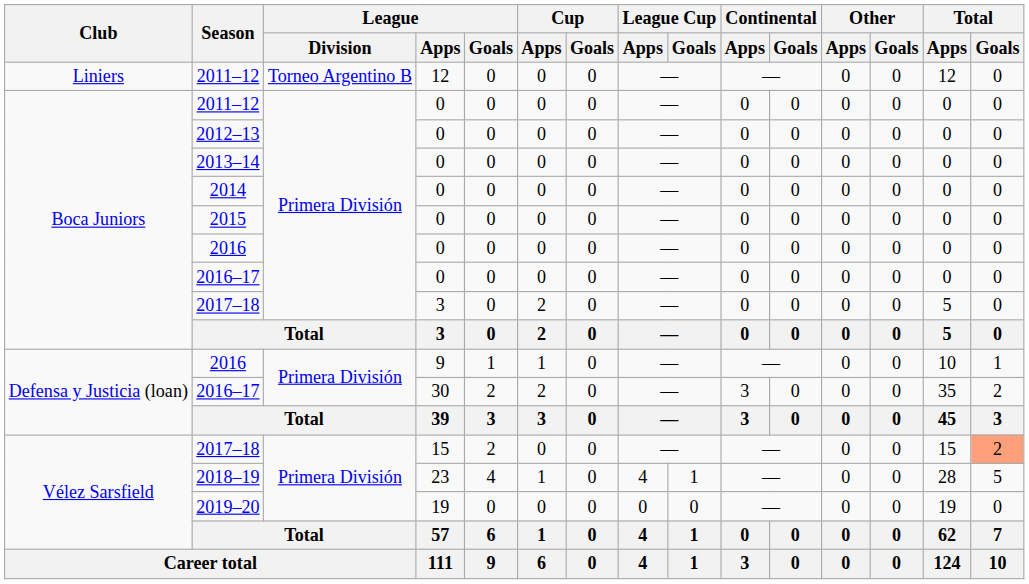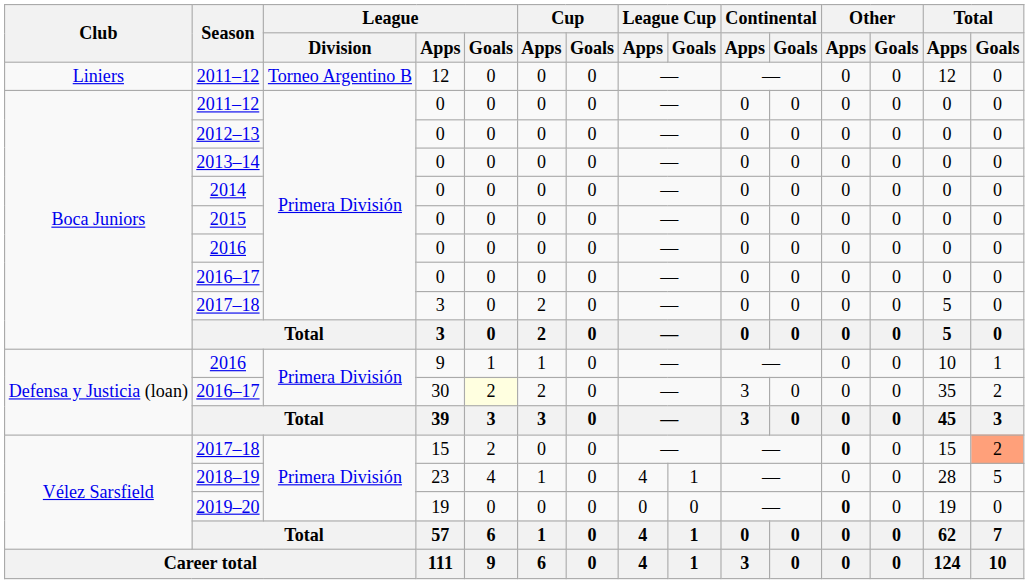(491, 391) no background -> (491, 391) lightyellow background
(846, 448) normal -> (846, 448) bold
(846, 506) normal -> (846, 506) bold
